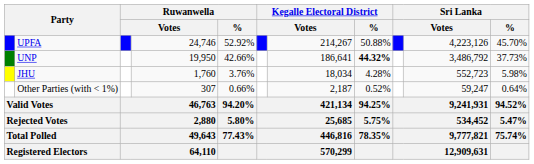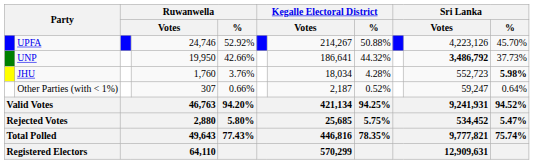(375, 58) bold -> (376, 58) normal
(469, 58) normal -> (469, 58) bold
(514, 74) normal -> (513, 74) bold
